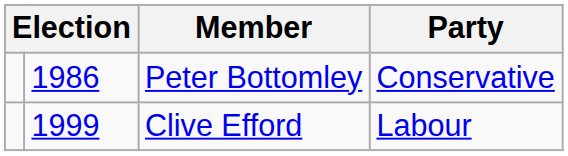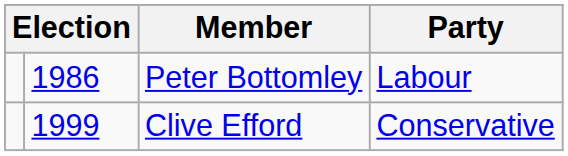(466, 77) Conservative -> (424, 77) Labour
(424, 125) Labour -> (466, 125) Conservative
